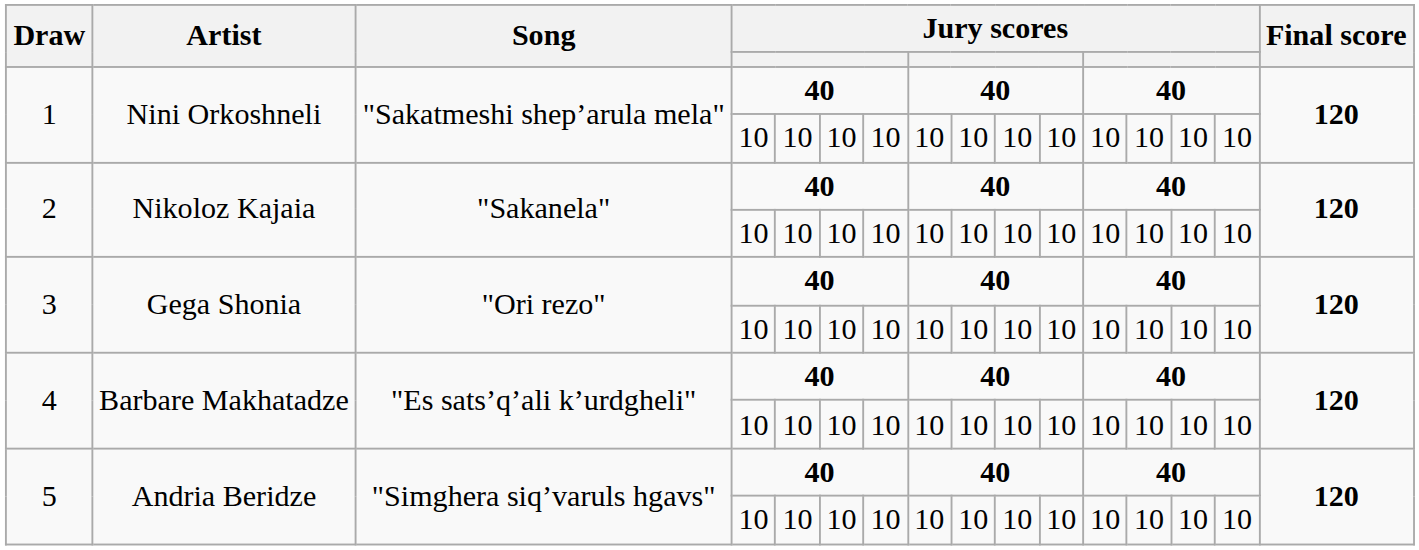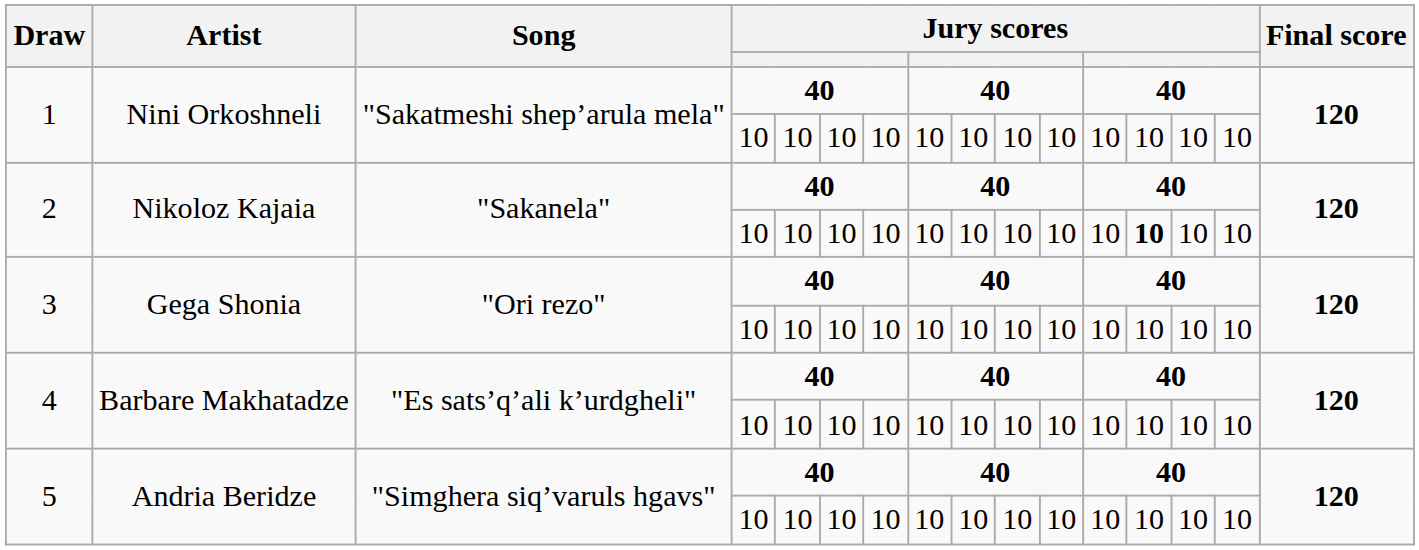(1149, 233) normal -> (1149, 233) bold
